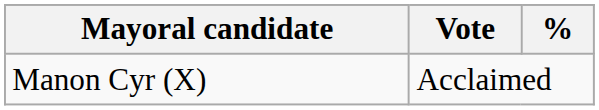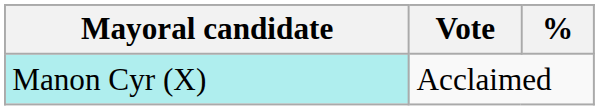(109, 78) no background -> (109, 78) paleturquoise background
